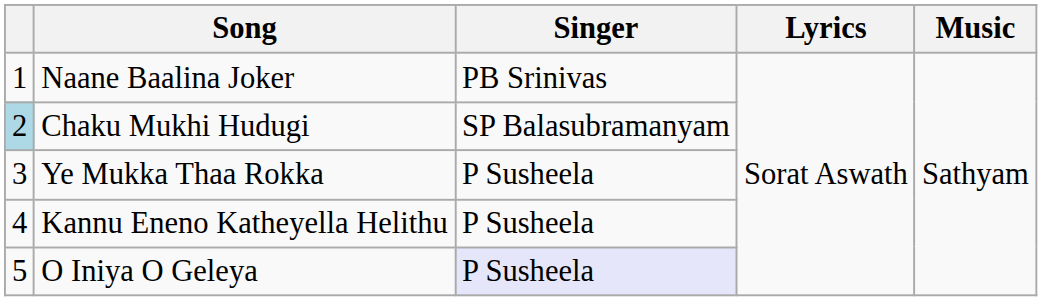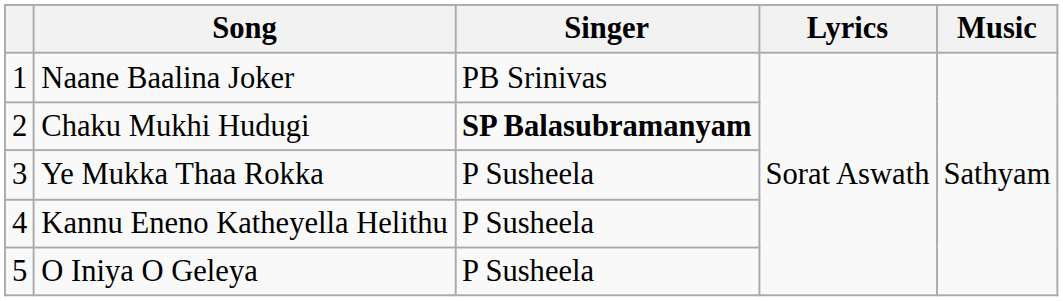(20, 125) lightblue background -> (20, 125) no background
(596, 125) normal -> (607, 125) bold
(528, 271) lavender background -> (528, 271) no background
